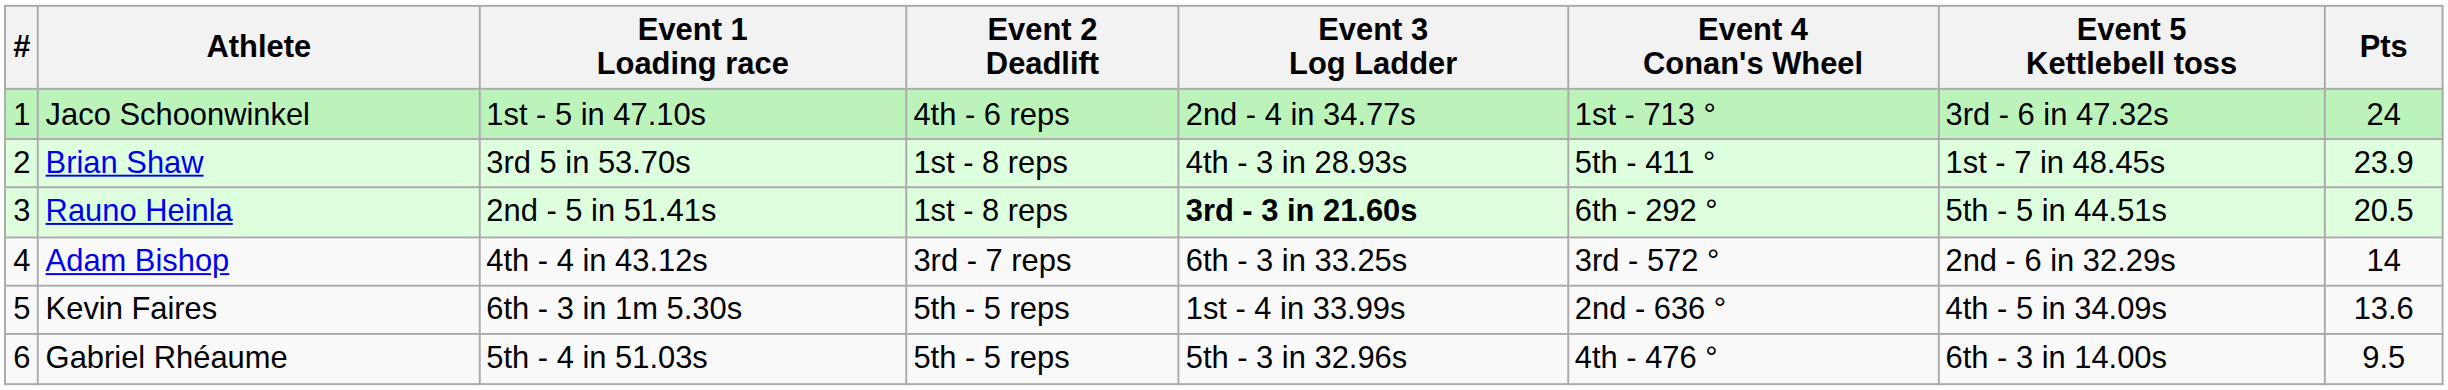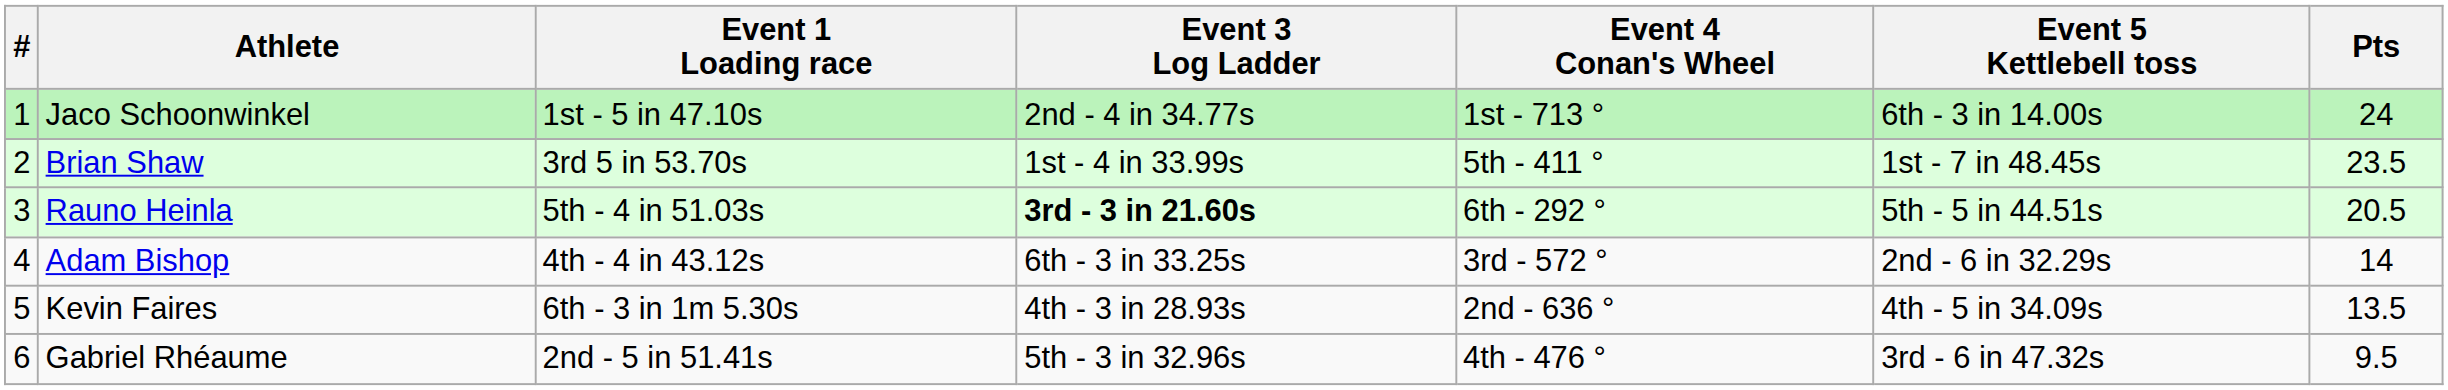- column: (1042, 47)
(2057, 113) 3rd - 6 in 47.32s -> (1992, 113) 6th - 3 in 14.00s
(1296, 162) 4th - 3 in 28.93s -> (1134, 162) 1st - 4 in 33.99s
(2384, 162) 23.9 -> (2376, 162) 23.5
(601, 211) 2nd - 5 in 51.41s -> (653, 211) 5th - 4 in 51.03s
(1296, 309) 1st - 4 in 33.99s -> (1135, 309) 4th - 3 in 28.93s
(2384, 309) 13.6 -> (2376, 309) 13.5
(597, 358) 5th - 4 in 51.03s -> (658, 358) 2nd - 5 in 51.41s
(2056, 358) 6th - 3 in 14.00s -> (1993, 358) 3rd - 6 in 47.32s
